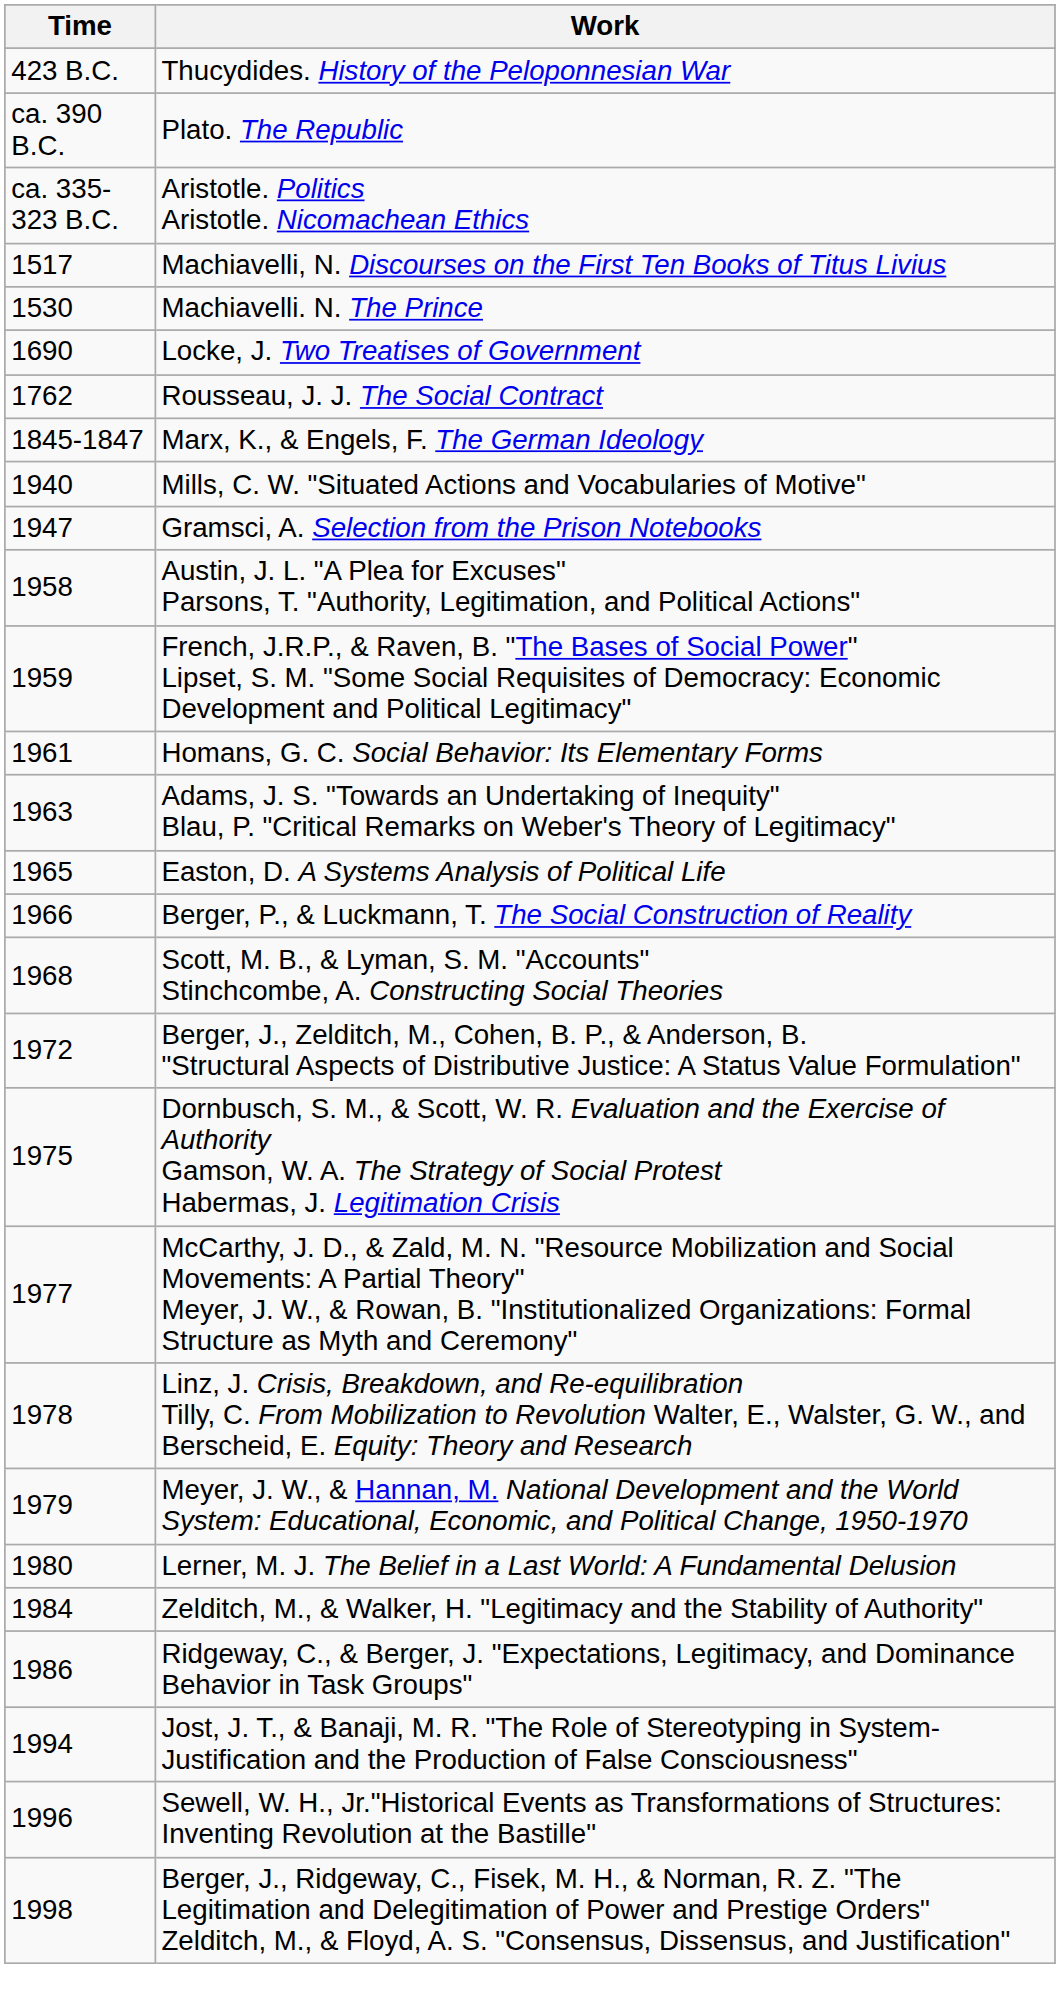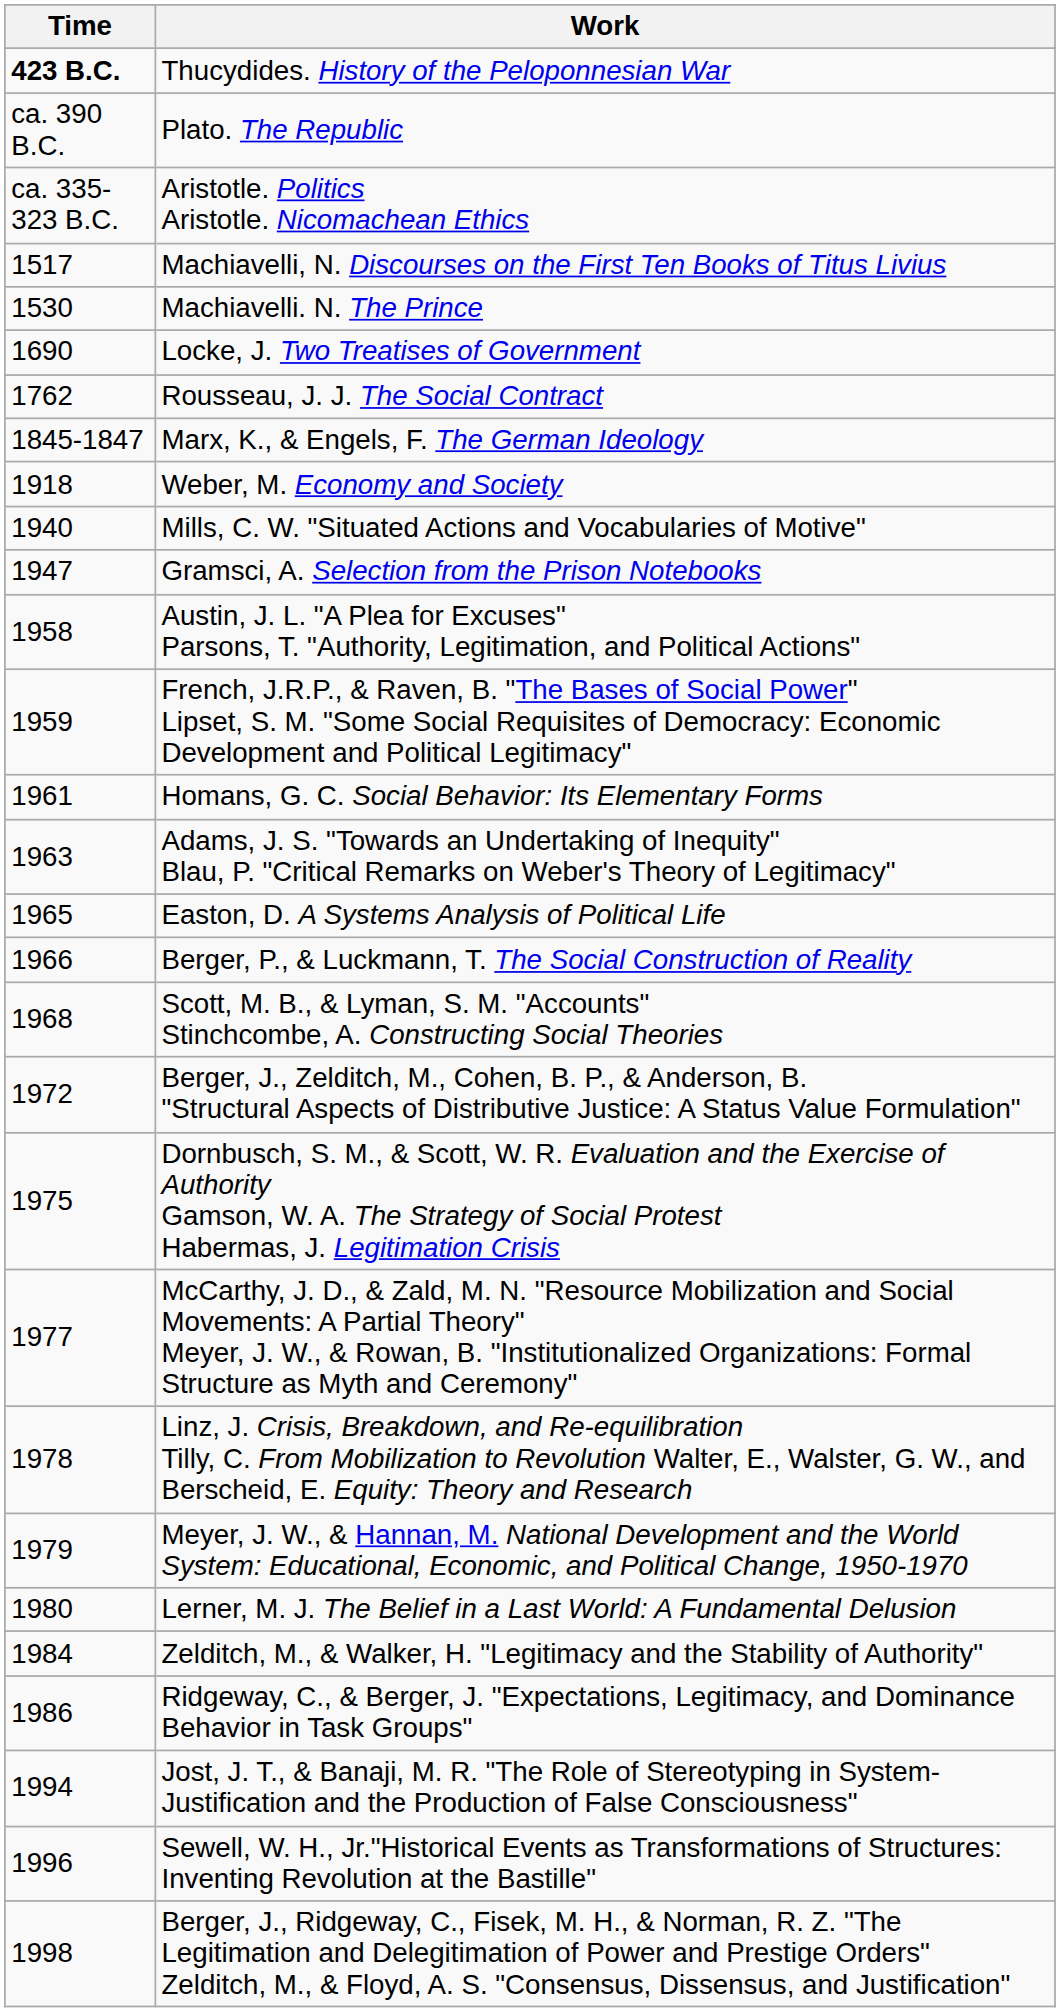(65, 70) normal -> (66, 70) bold
+ row: (362, 483)
